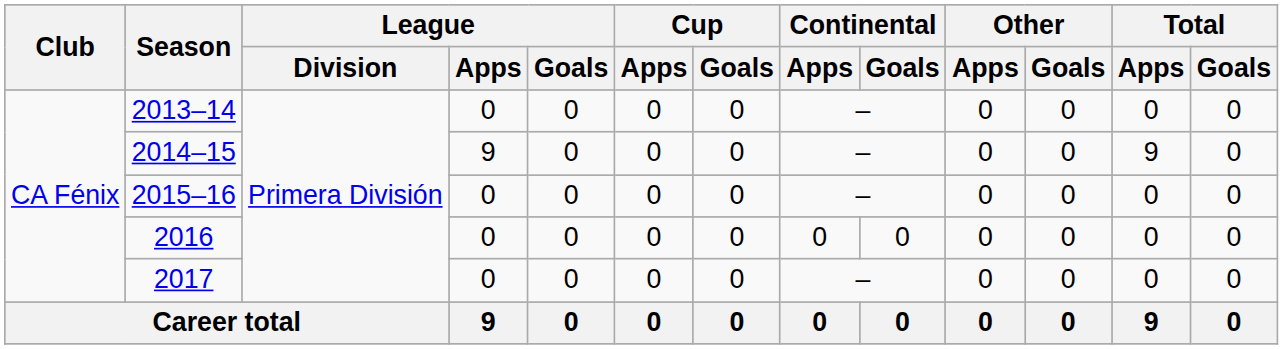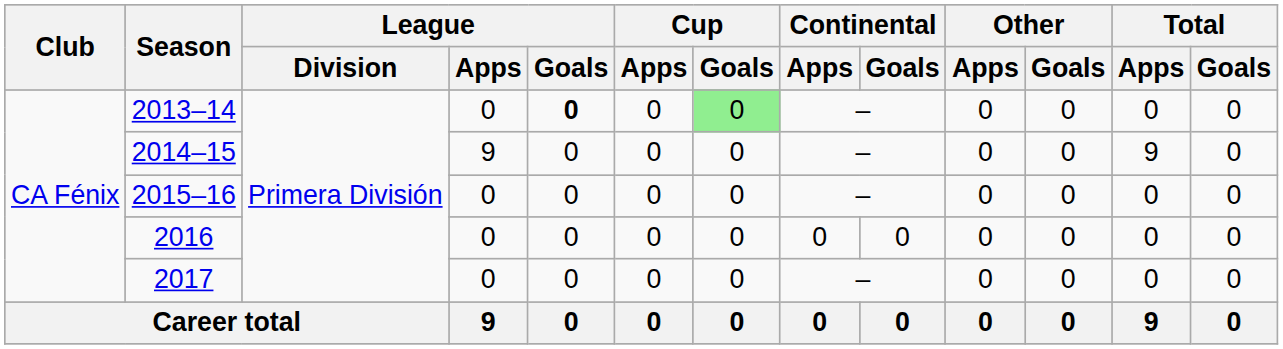(571, 110) normal -> (571, 110) bold
(737, 110) no background -> (737, 110) lightgreen background
